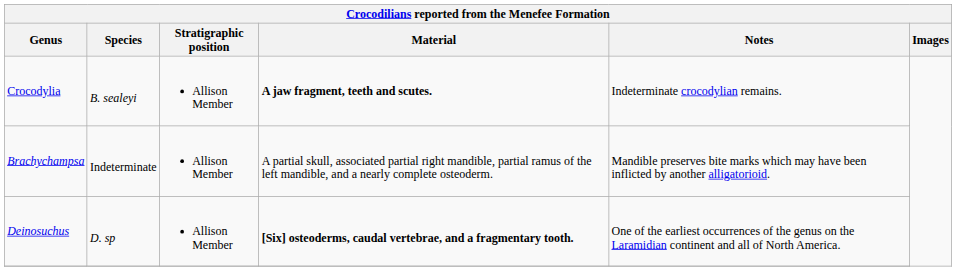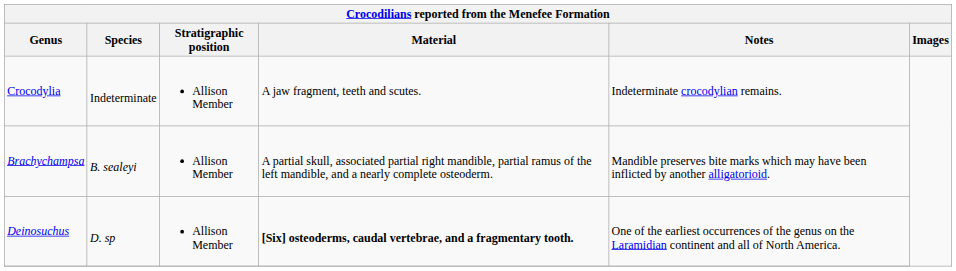(113, 97) B. sealeyi -> (123, 97) Indeterminate
(347, 91) bold -> (341, 91) normal
(123, 167) Indeterminate -> (113, 167) B. sealeyi
